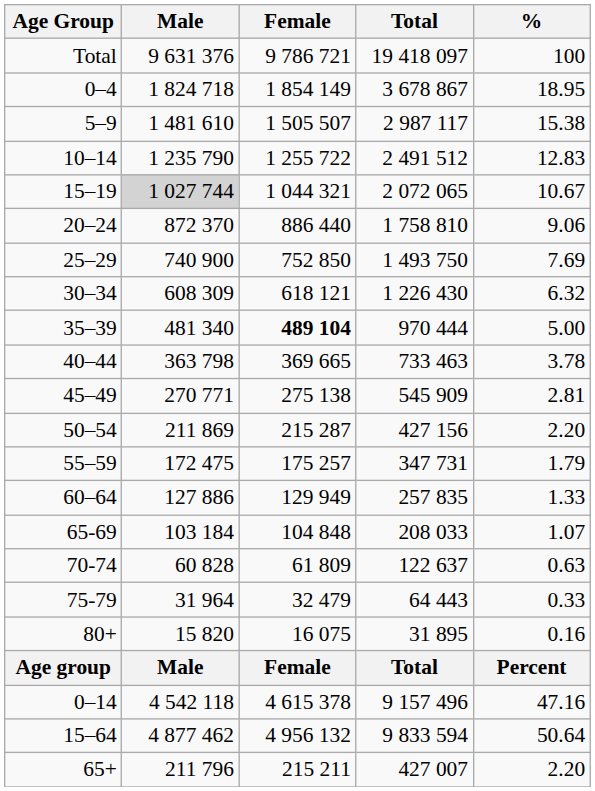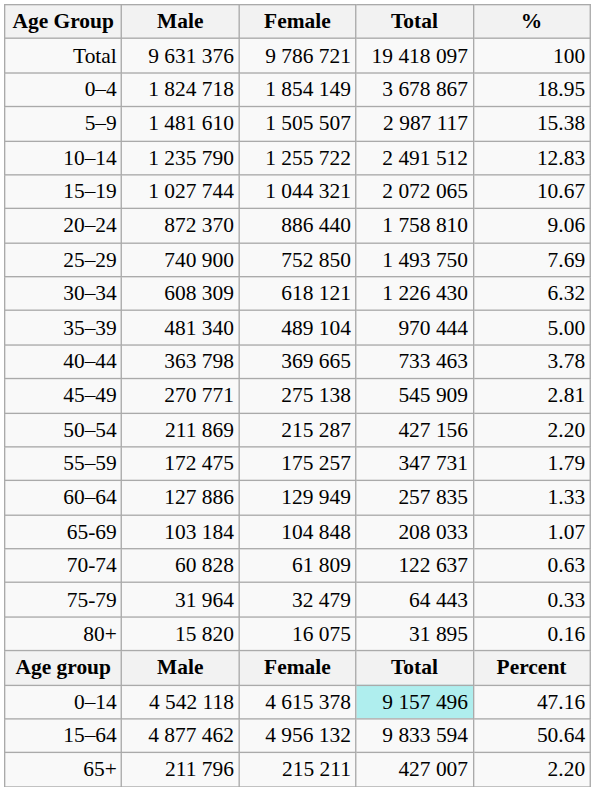(191, 191) lightgrey background -> (191, 191) no background
(316, 327) bold -> (316, 327) normal
(425, 701) no background -> (425, 701) paleturquoise background
